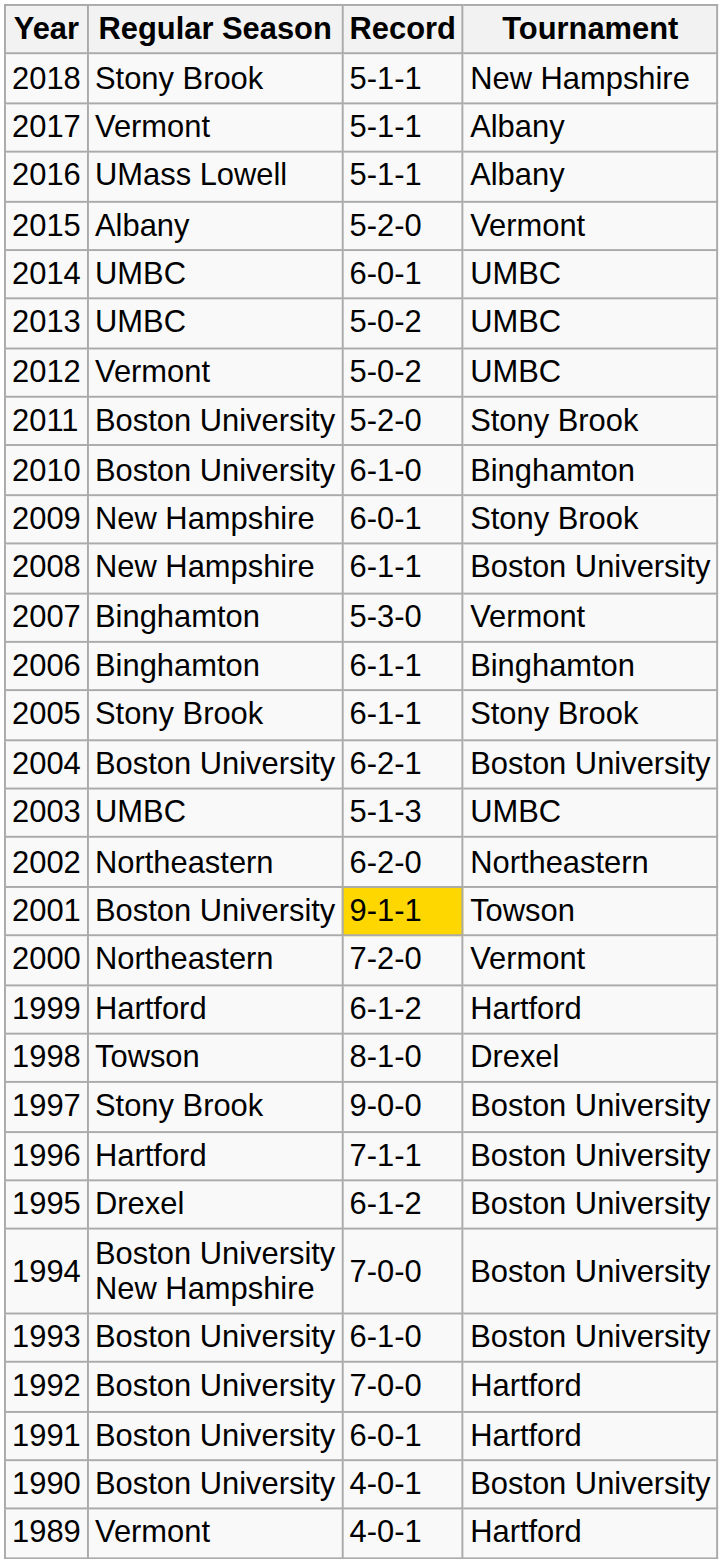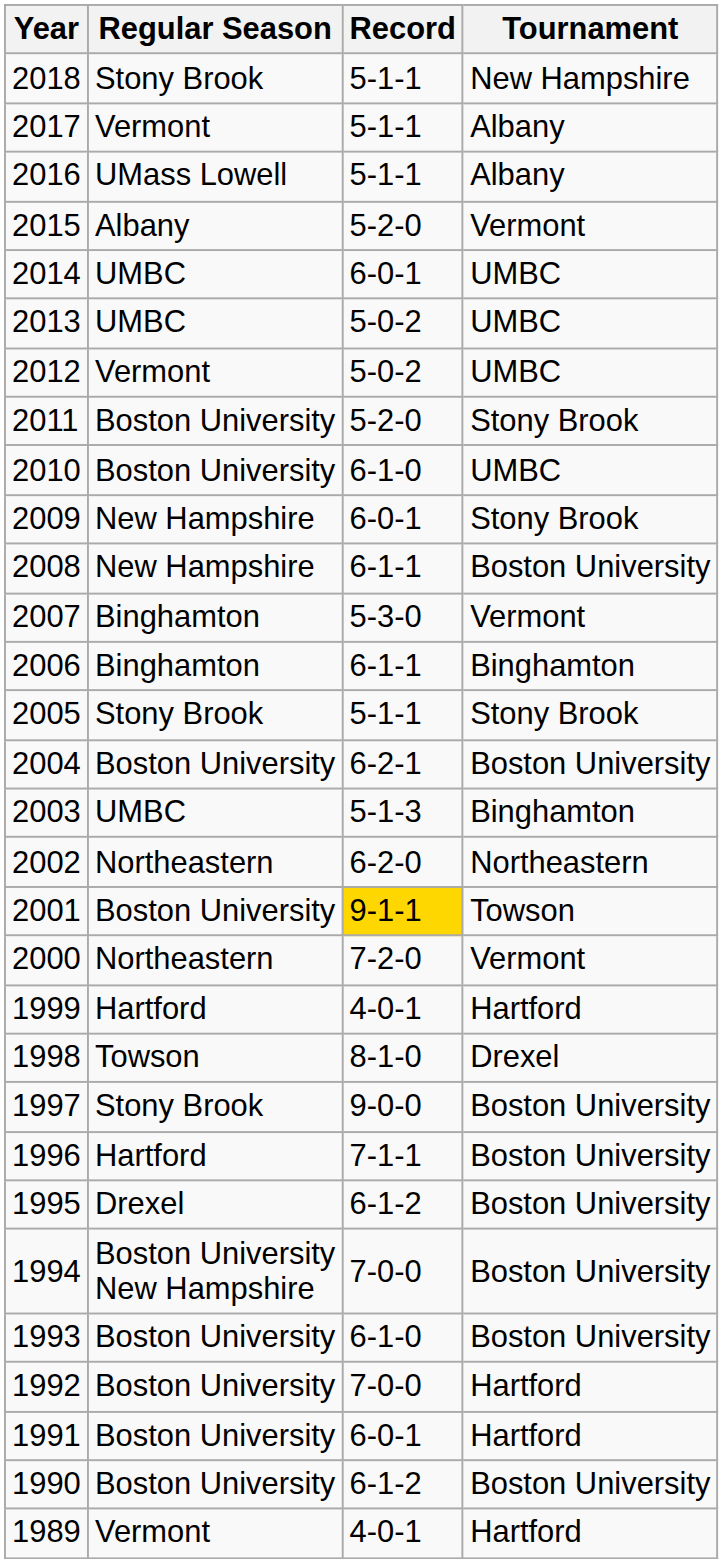(553, 469) Binghamton -> (516, 469) UMBC
(386, 714) 6-1-1 -> (386, 714) 5-1-1
(516, 812) UMBC -> (553, 812) Binghamton
(386, 1008) 6-1-2 -> (386, 1008) 4-0-1
(386, 1483) 4-0-1 -> (386, 1483) 6-1-2
